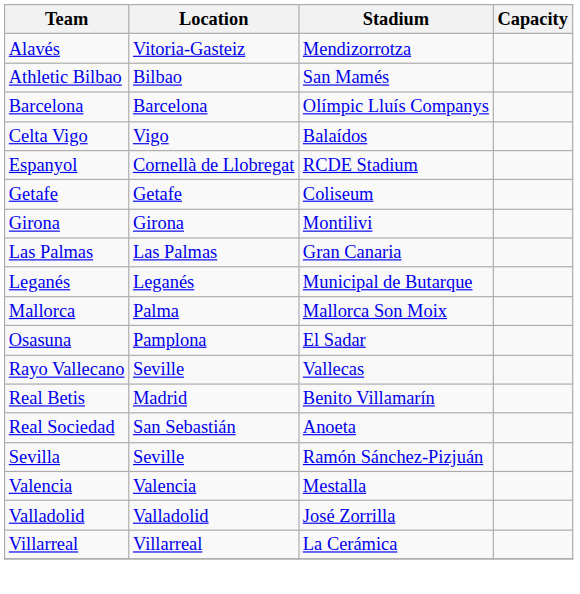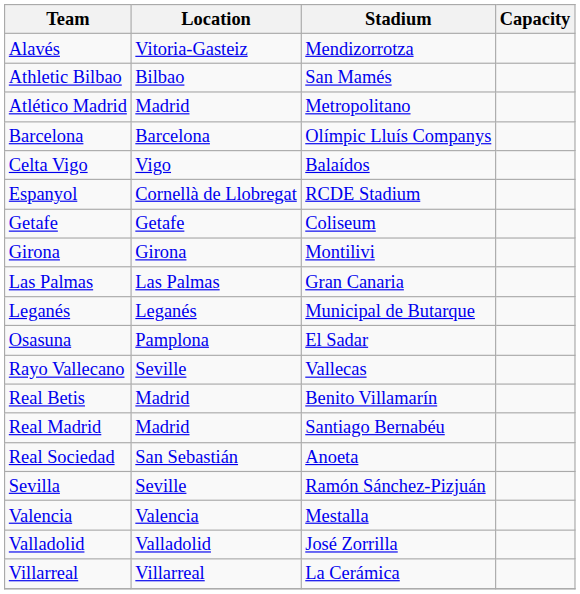+ row: (68, 106)
- row: (42, 310)
+ row: (55, 427)
